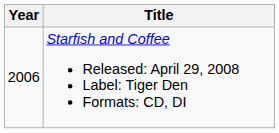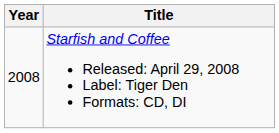(24, 77) 2006 -> (24, 77) 2008
